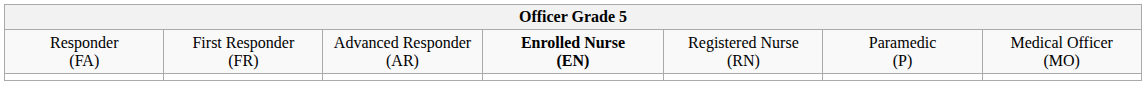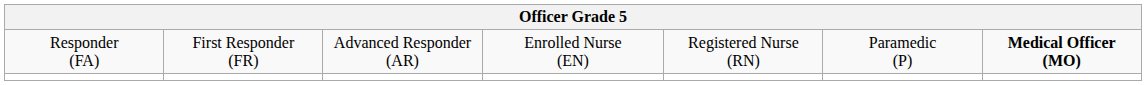(573, 51) bold -> (573, 51) normal
(1062, 51) normal -> (1062, 51) bold
